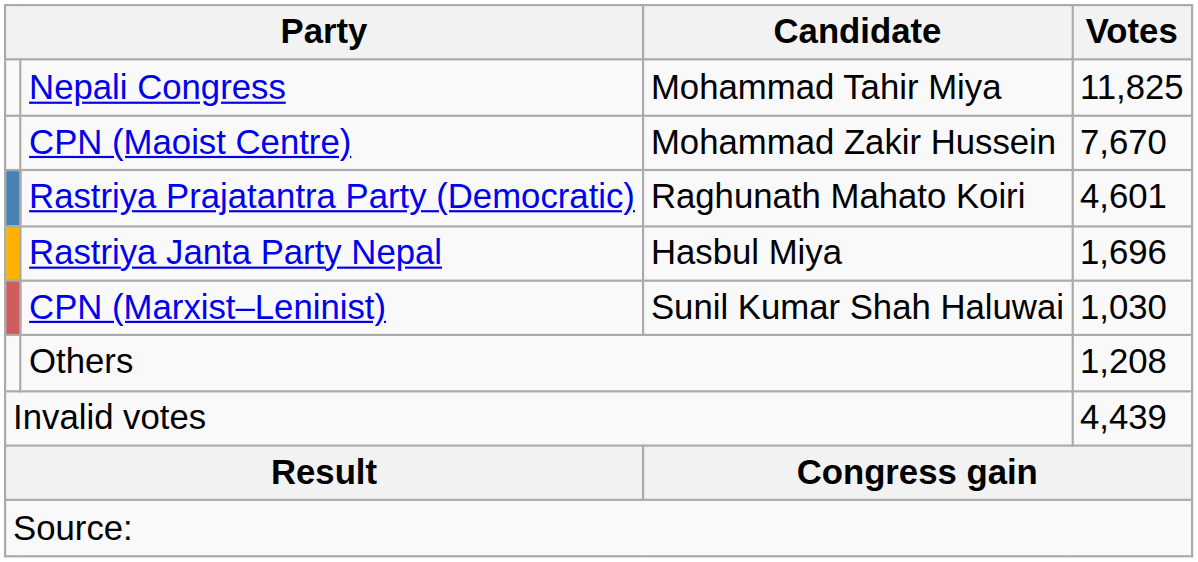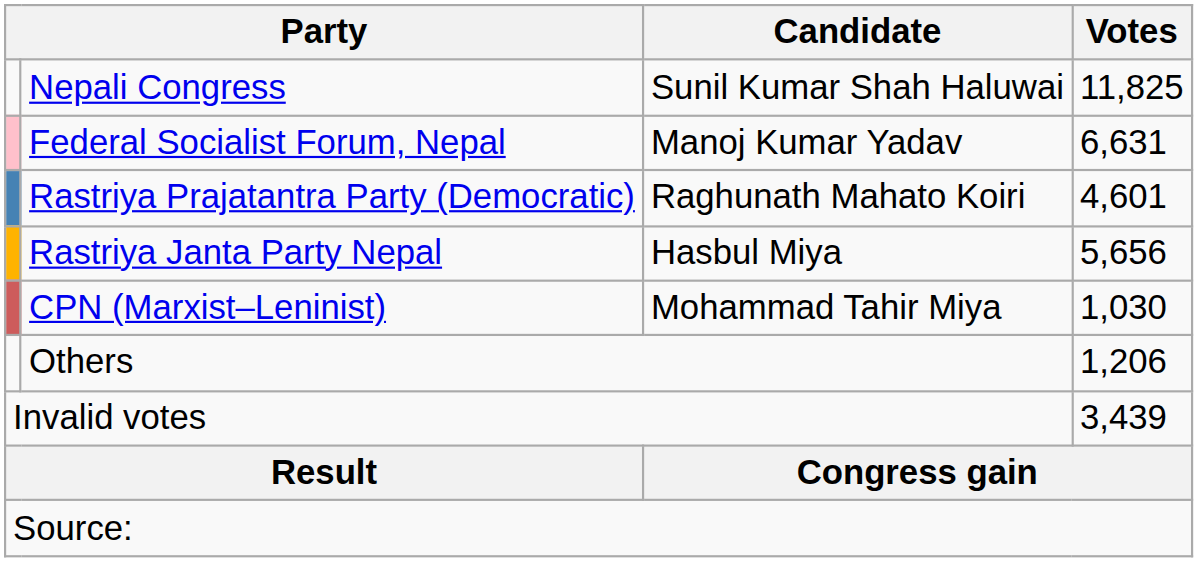(826, 87) Mohammad Tahir Miya -> (857, 87) Sunil Kumar Shah Haluwai
- row: (190, 142)
+ row: (267, 142)
(1123, 252) 1,696 -> (1123, 252) 5,656
(857, 307) Sunil Kumar Shah Haluwai -> (826, 307) Mohammad Tahir Miya
(1123, 362) 1,208 -> (1123, 362) 1,206
(1123, 417) 4,439 -> (1123, 417) 3,439
